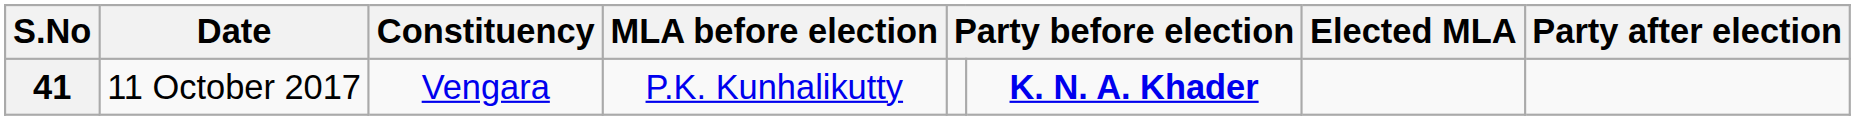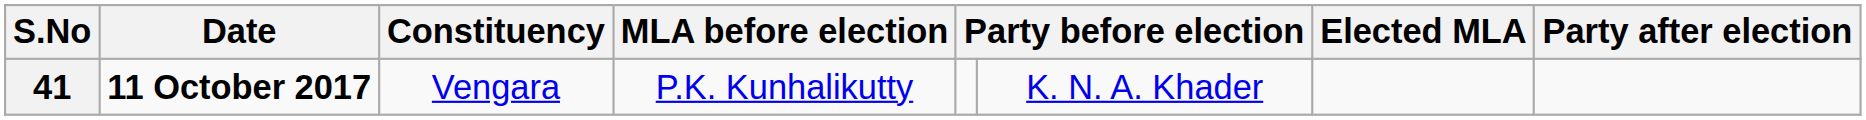(234, 86) normal -> (239, 86) bold
(1134, 86) bold -> (1145, 86) normal
